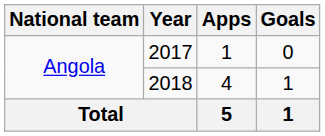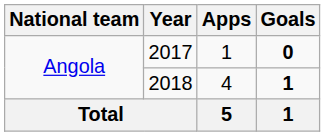(288, 51) normal -> (288, 51) bold
(288, 83) normal -> (288, 83) bold
